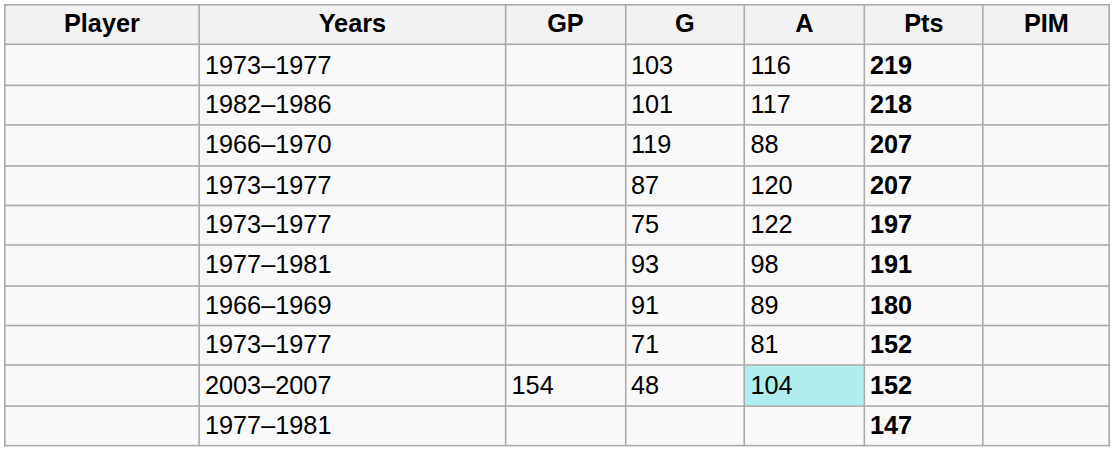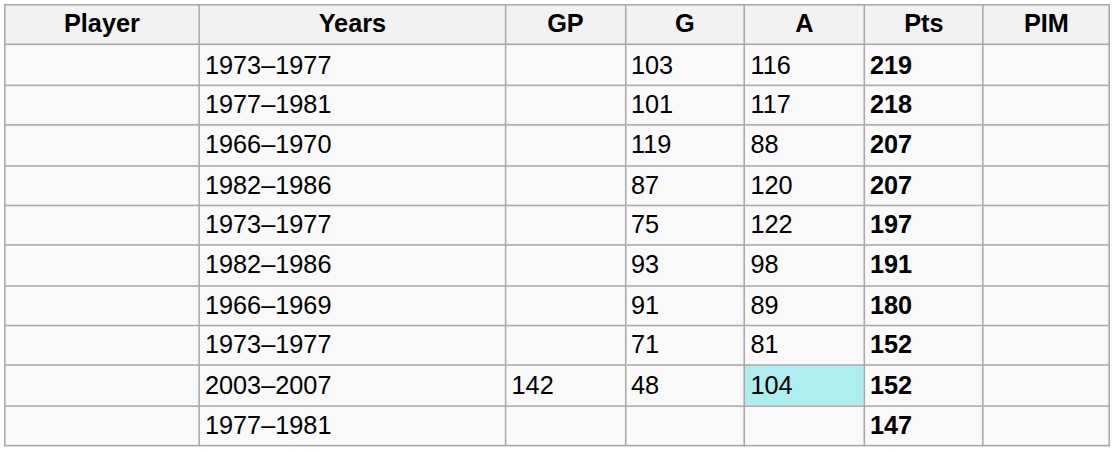(268, 104) 1982–1986 -> (268, 104) 1977–1981
(268, 184) 1973–1977 -> (268, 184) 1982–1986
(268, 265) 1977–1981 -> (268, 265) 1982–1986
(533, 385) 154 -> (533, 385) 142
